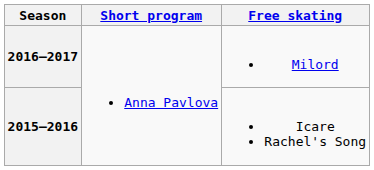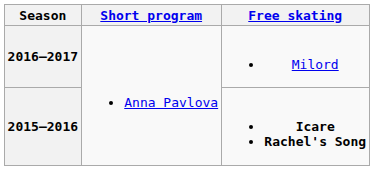(295, 134) normal -> (295, 134) bold
